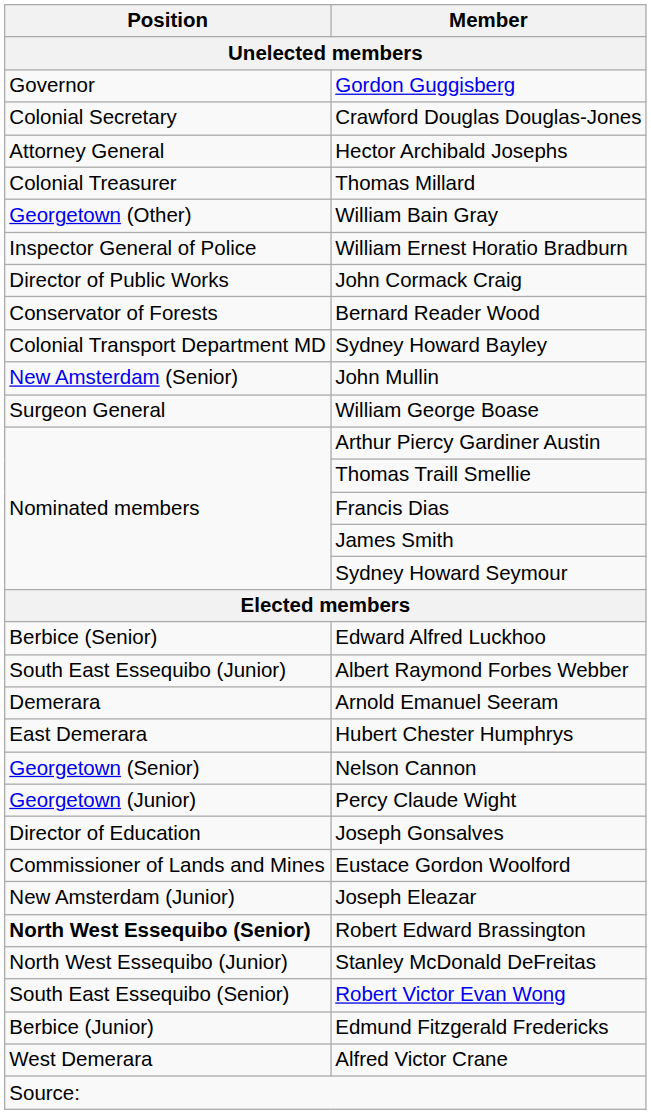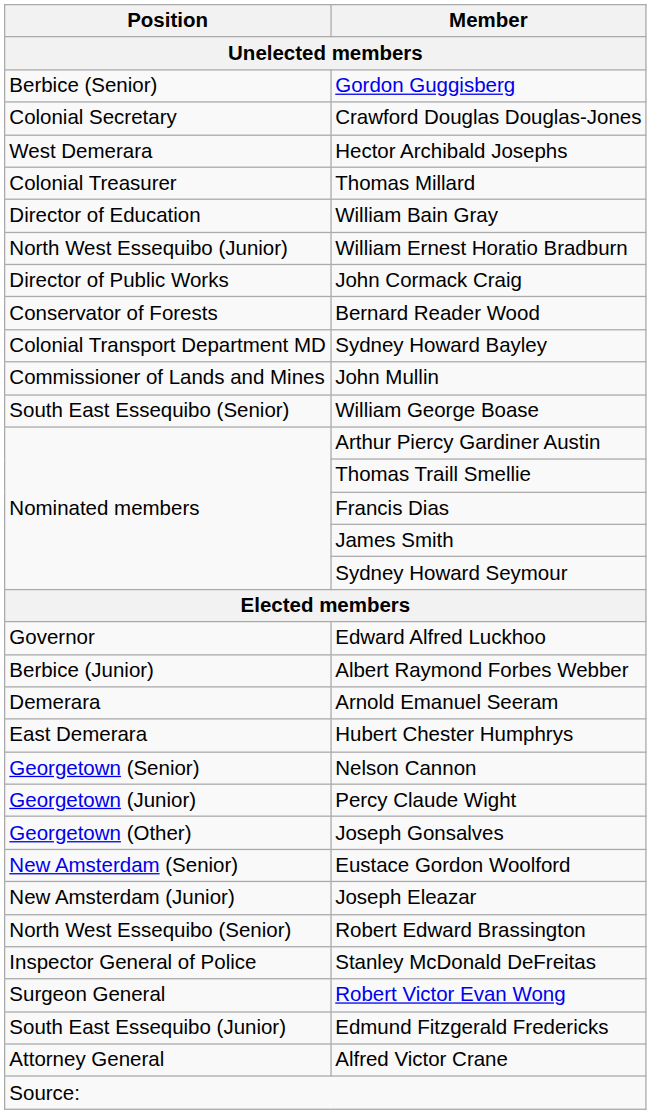(52, 85) Governor -> (83, 85) Berbice (Senior)
(87, 150) Attorney General -> (81, 150) West Demerara
(100, 215) Georgetown (Other) -> (105, 215) Director of Education
(133, 248) Inspector General of Police -> (149, 248) North West Essequibo (Junior)
(124, 378) New Amsterdam (Senior) -> (167, 378) Commissioner of Lands and Mines
(87, 410) Surgeon General -> (149, 410) South East Essequibo (Senior)
(83, 637) Berbice (Senior) -> (52, 637) Governor
(148, 670) South East Essequibo (Junior) -> (82, 670) Berbice (Junior)
(105, 832) Director of Education -> (100, 832) Georgetown (Other)
(167, 865) Commissioner of Lands and Mines -> (124, 865) New Amsterdam (Senior)
(160, 930) bold -> (150, 930) normal
(149, 962) North West Essequibo (Junior) -> (133, 962) Inspector General of Police
(149, 995) South East Essequibo (Senior) -> (87, 995) Surgeon General
(82, 1027) Berbice (Junior) -> (148, 1027) South East Essequibo (Junior)
(81, 1060) West Demerara -> (87, 1060) Attorney General
